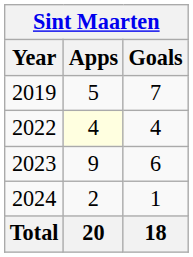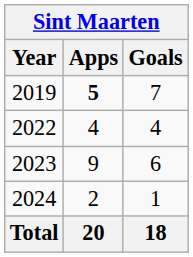(93, 92) normal -> (93, 92) bold
(93, 127) lightyellow background -> (93, 127) no background
